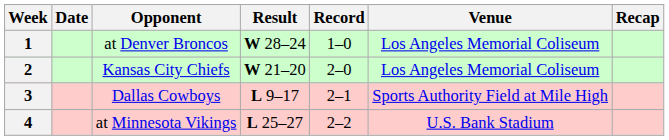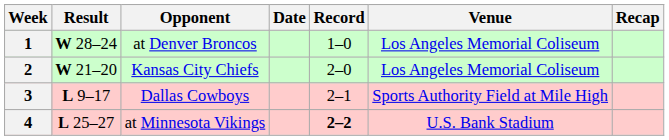columns swapped: (72, 17) <-> (275, 17)
(339, 122) normal -> (339, 122) bold
